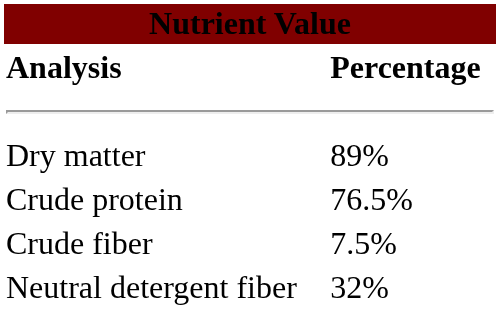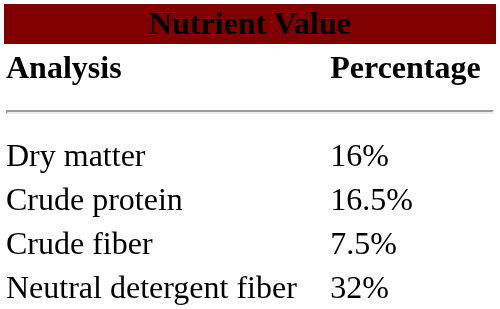(360, 155) 89% -> (360, 155) 16%
(372, 199) 76.5% -> (372, 199) 16.5%
